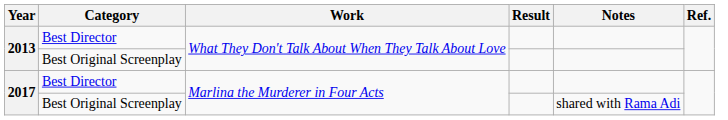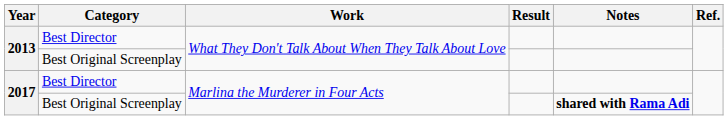(618, 103) normal -> (623, 103) bold
